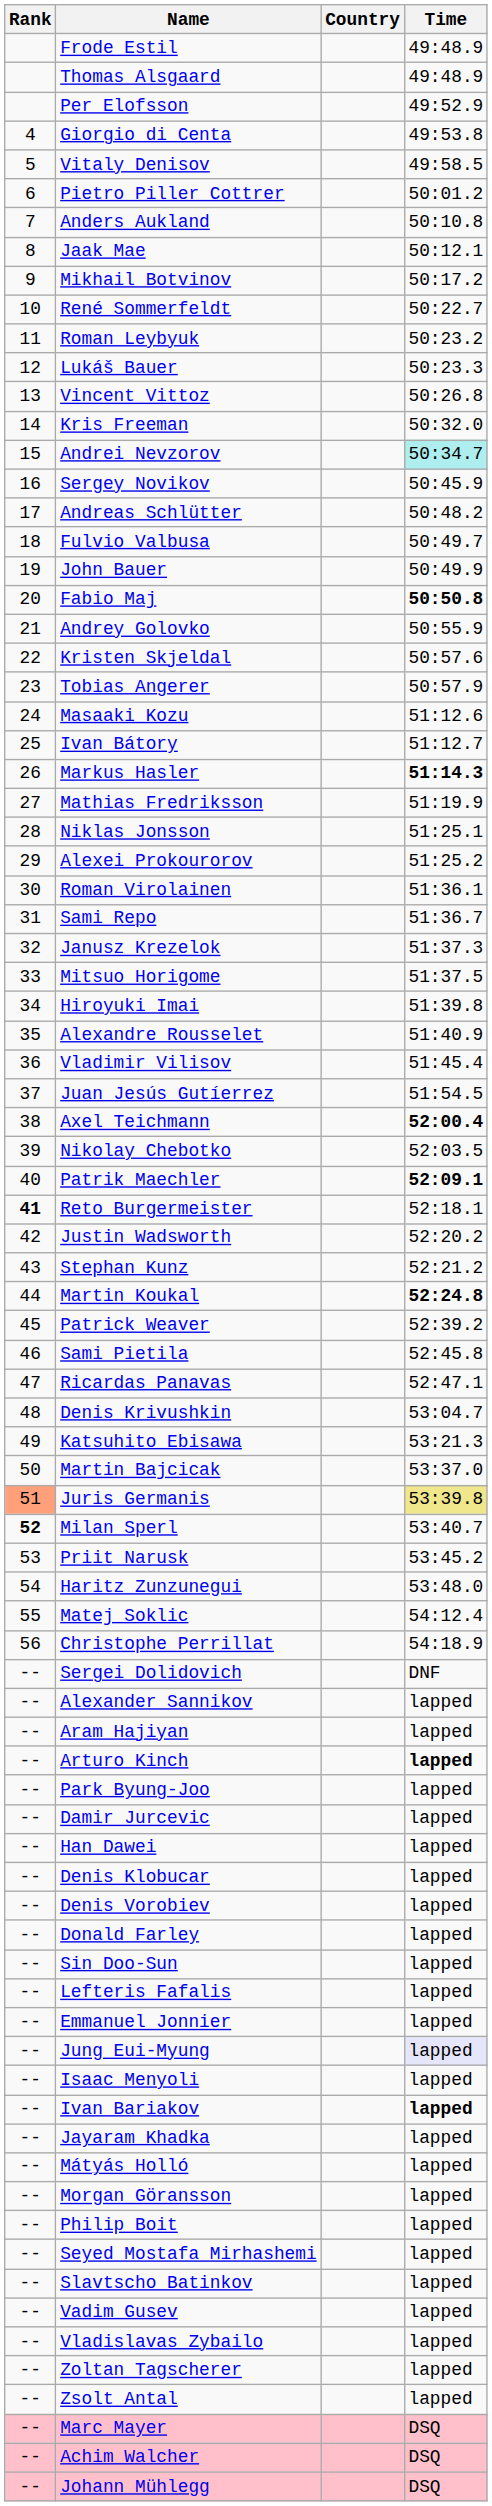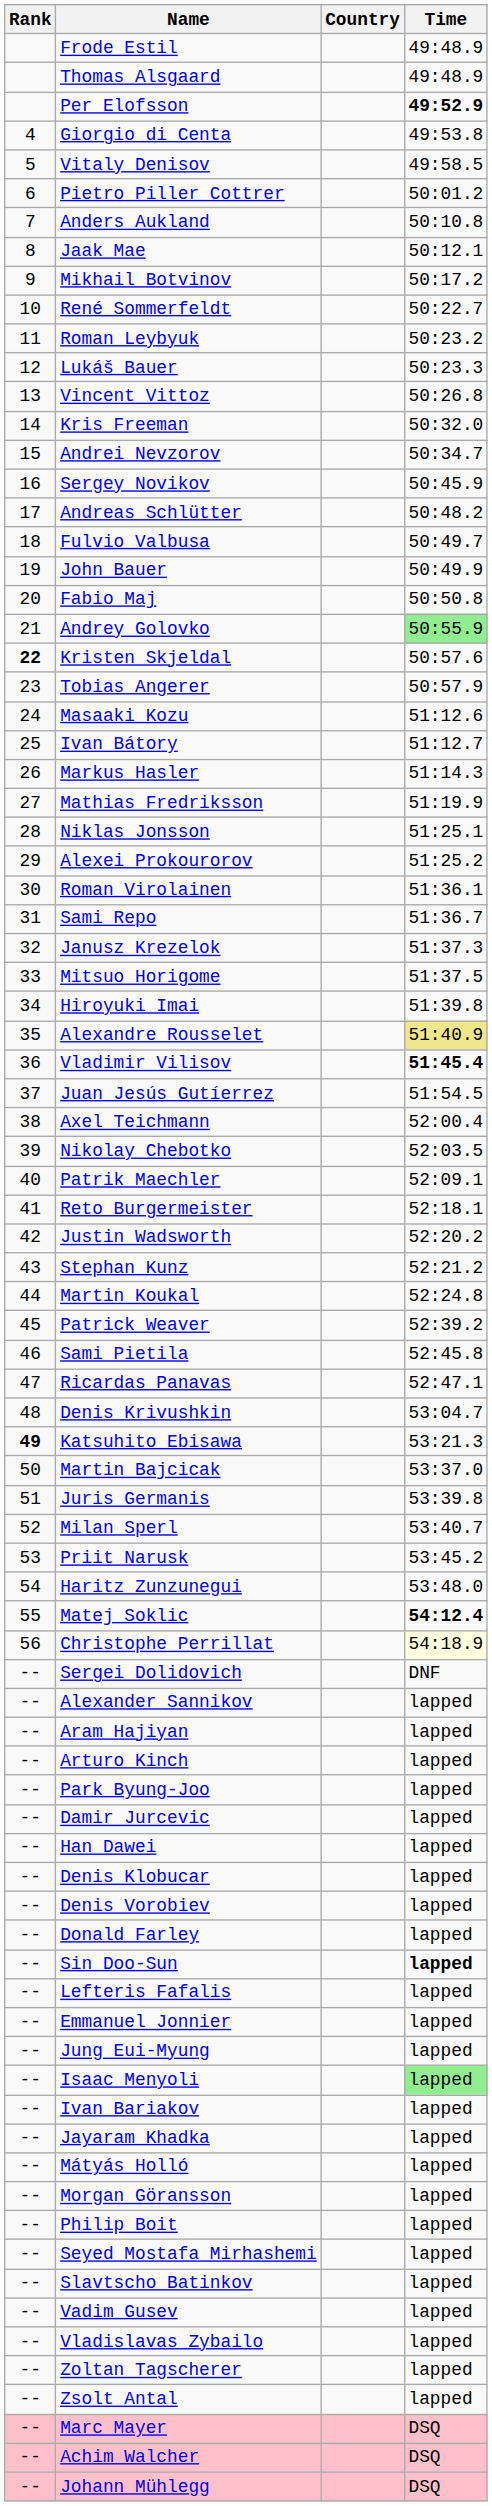(446, 106) normal -> (446, 106) bold
(446, 455) paleturquoise background -> (446, 455) no background
(446, 600) bold -> (446, 600) normal
(446, 629) no background -> (446, 629) lightgreen background
(30, 658) normal -> (30, 658) bold
(446, 774) bold -> (446, 774) normal
(446, 1035) no background -> (446, 1035) khaki background
(446, 1064) normal -> (446, 1064) bold
(446, 1122) bold -> (446, 1122) normal
(446, 1180) bold -> (446, 1180) normal
(30, 1209) bold -> (30, 1209) normal
(446, 1296) bold -> (446, 1296) normal
(30, 1442) normal -> (30, 1442) bold
(30, 1500) lightsalmon background -> (30, 1500) no background
(446, 1500) khaki background -> (446, 1500) no background
(30, 1529) bold -> (30, 1529) normal
(446, 1616) normal -> (446, 1616) bold
(446, 1645) no background -> (446, 1645) lightyellow background
(441, 1761) bold -> (441, 1761) normal
(441, 1964) normal -> (441, 1964) bold
(441, 2051) lavender background -> (441, 2051) no background
(441, 2080) no background -> (441, 2080) lightgreen background
(441, 2109) bold -> (441, 2109) normal
